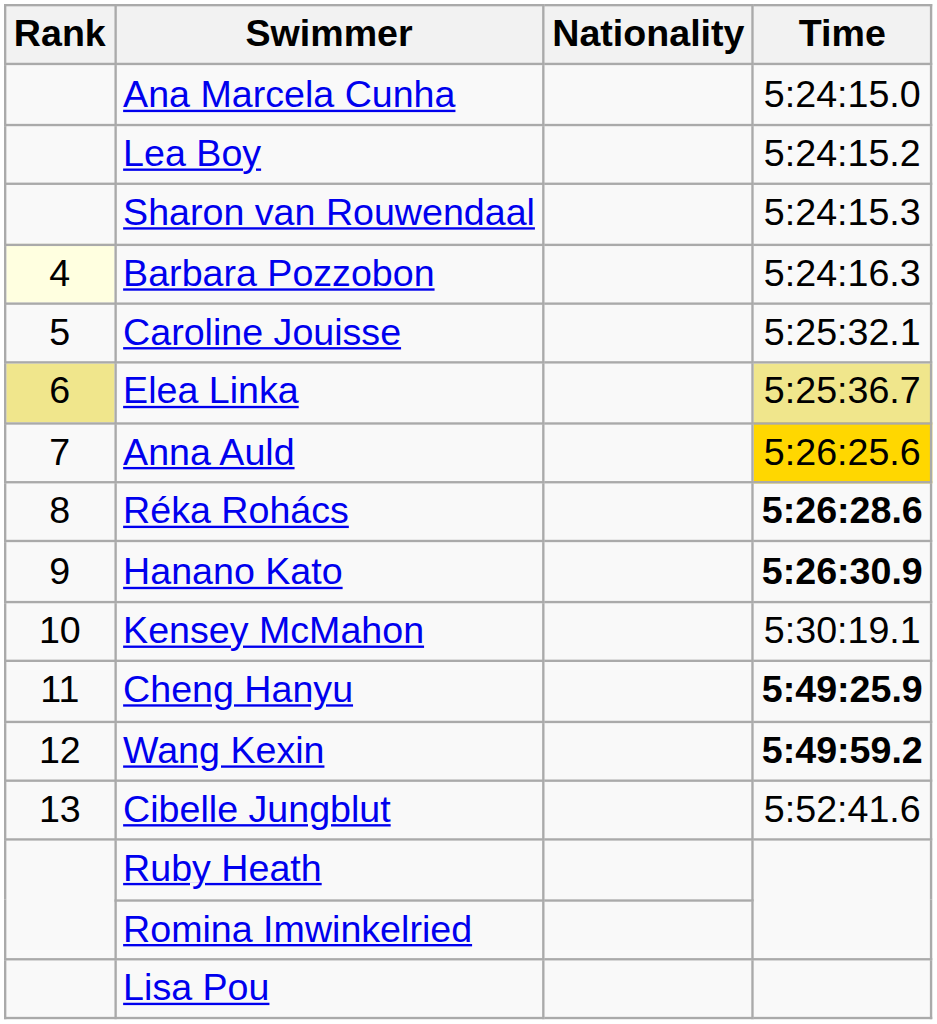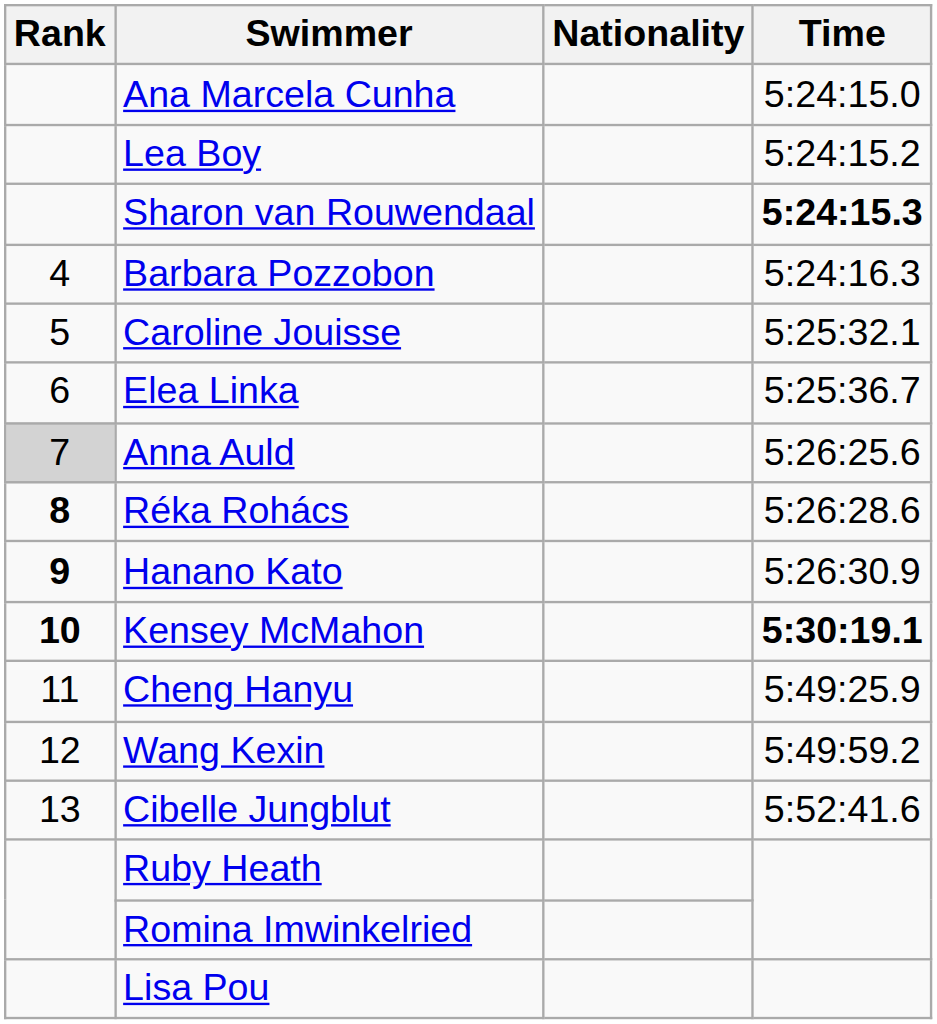(842, 213) normal -> (842, 213) bold
(60, 272) lightyellow background -> (60, 272) no background
(60, 392) khaki background -> (60, 392) no background
(842, 392) khaki background -> (842, 392) no background
(60, 451) no background -> (60, 451) lightgrey background
(842, 451) gold background -> (842, 451) no background
(60, 511) normal -> (60, 511) bold
(842, 511) bold -> (842, 511) normal
(60, 570) normal -> (60, 570) bold
(842, 570) bold -> (842, 570) normal
(60, 630) normal -> (60, 630) bold
(842, 630) normal -> (842, 630) bold
(842, 690) bold -> (842, 690) normal
(842, 749) bold -> (842, 749) normal
